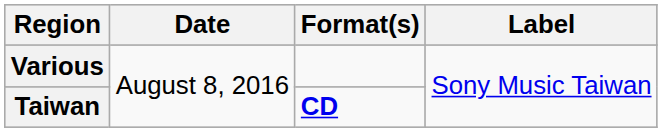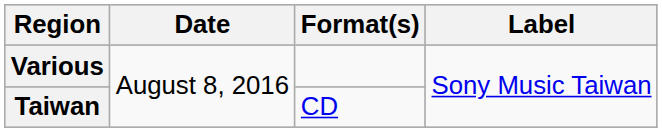(319, 106) bold -> (319, 106) normal
